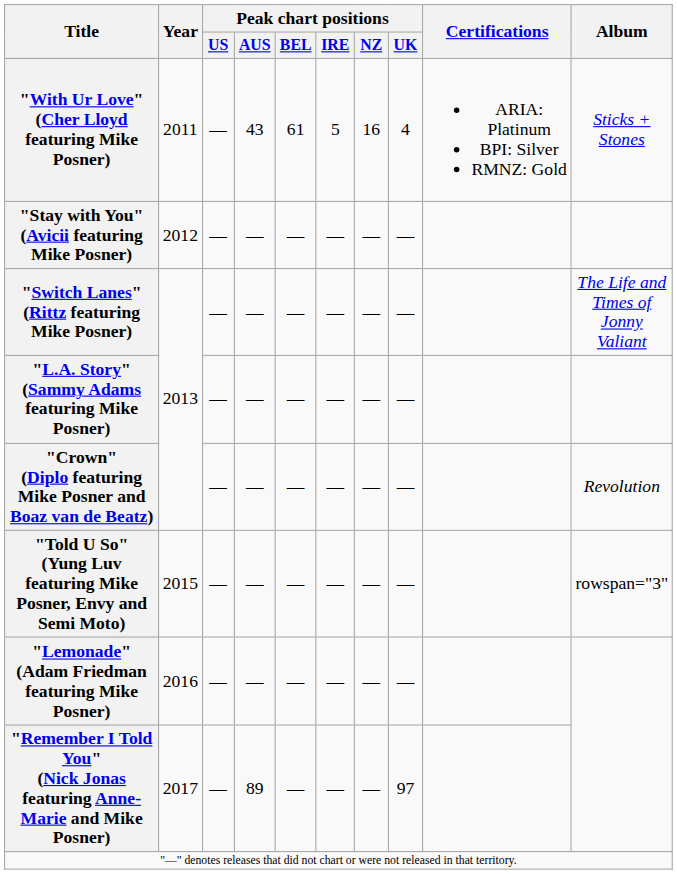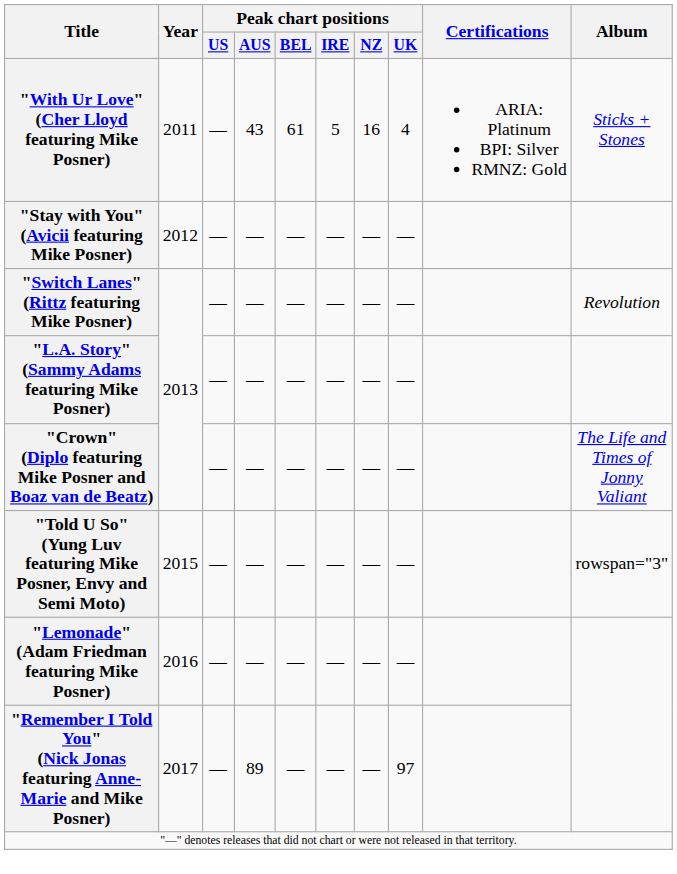(622, 312) The Life and Times of Jonny Valiant -> (622, 302) Revolution
(622, 486) Revolution -> (622, 466) The Life and Times of Jonny Valiant
